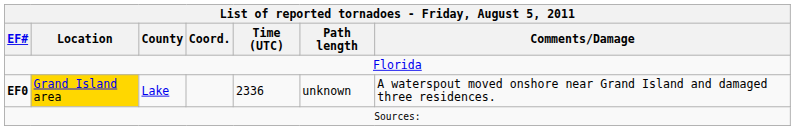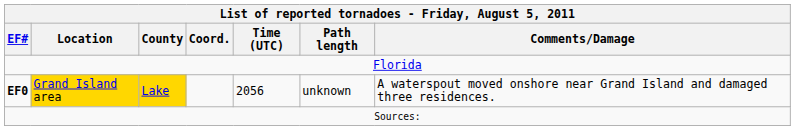(155, 90) no background -> (155, 90) gold background
(250, 90) 2336 -> (250, 90) 2056
